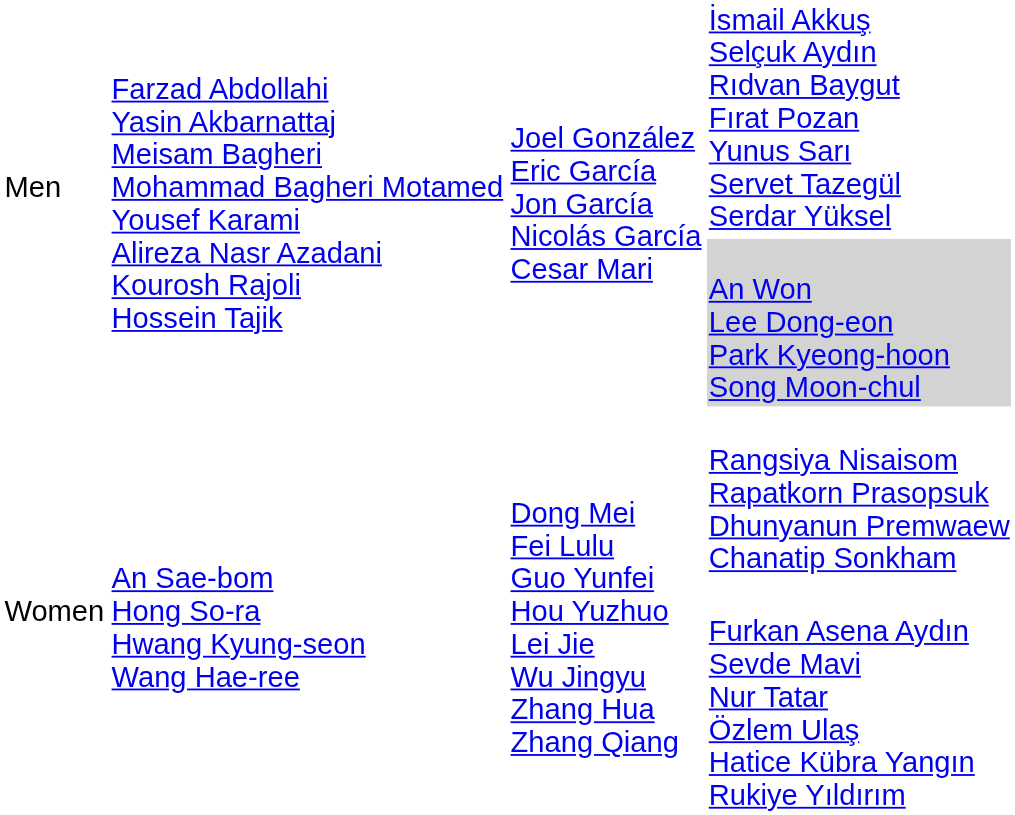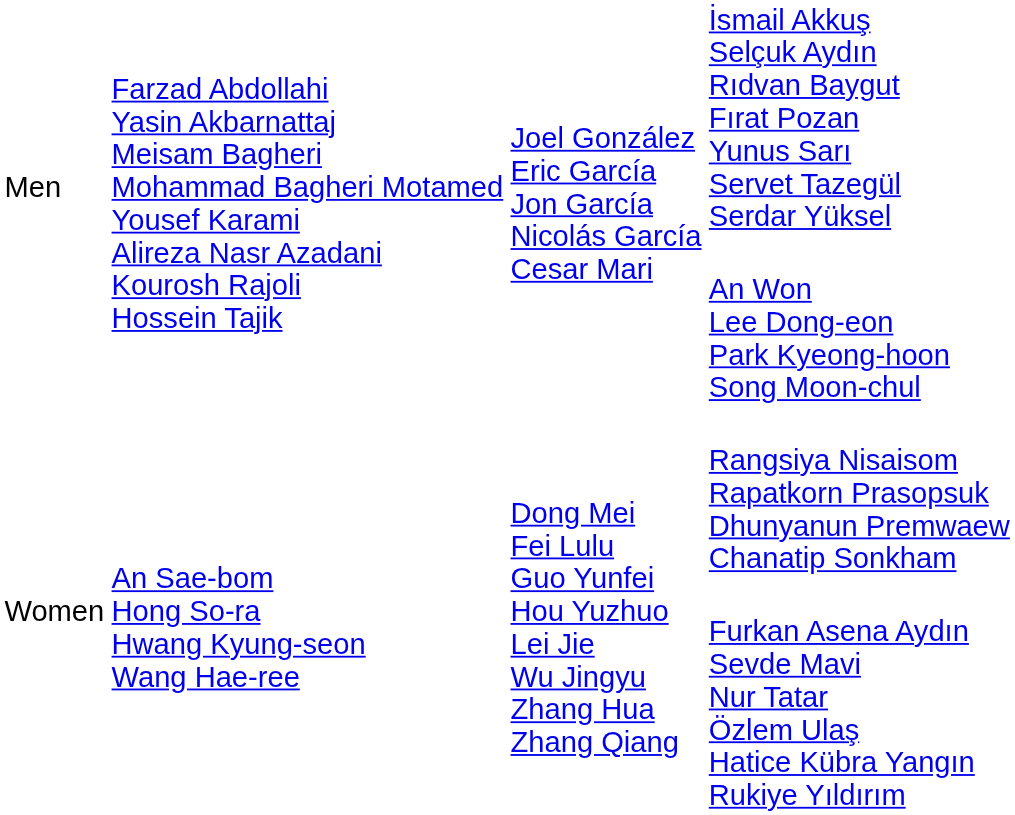(829, 338) lightgrey background -> (829, 338) no background
